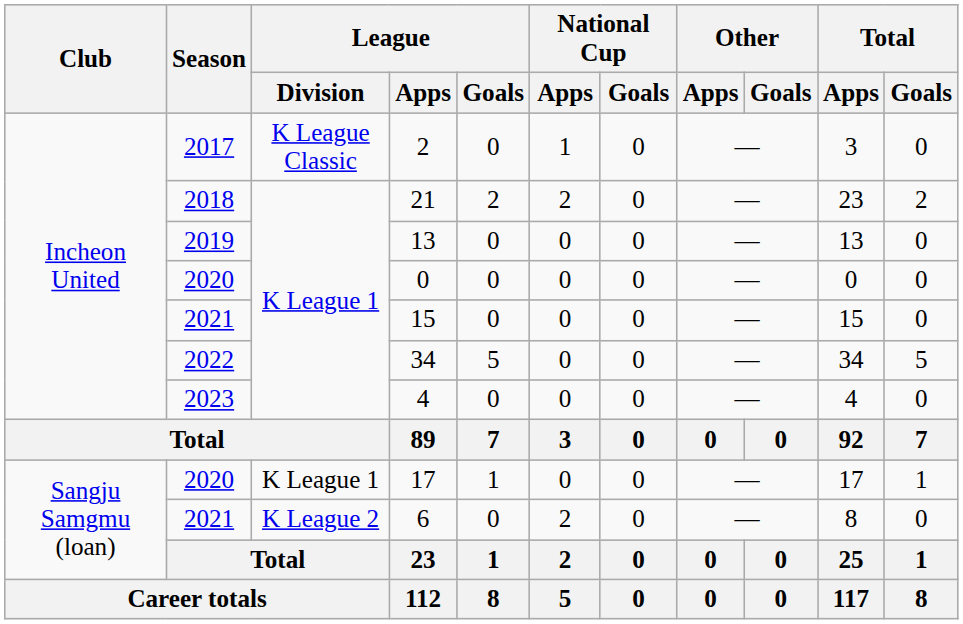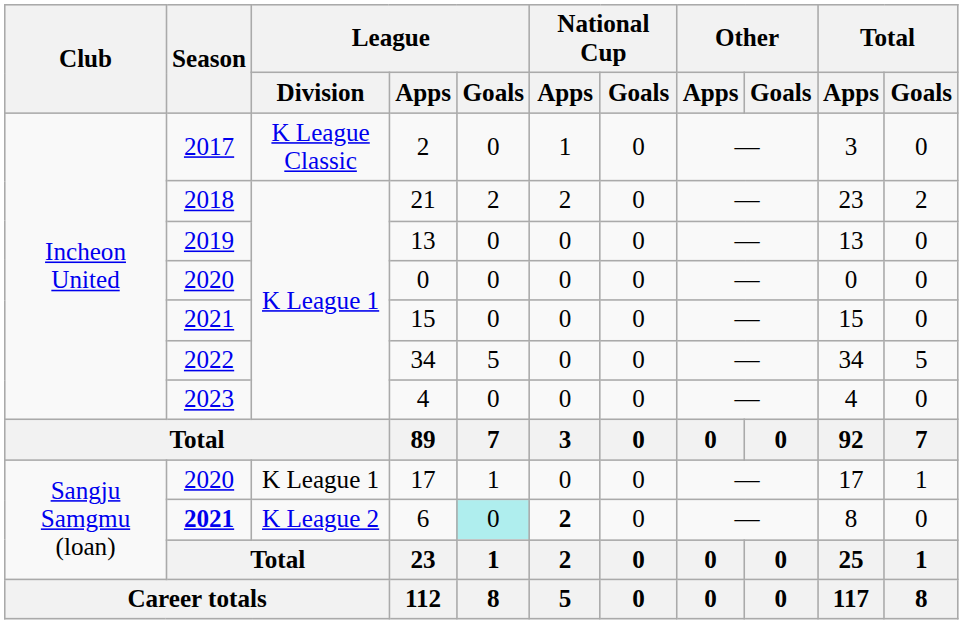(209, 519) normal -> (209, 519) bold
(493, 519) no background -> (493, 519) paleturquoise background
(565, 519) normal -> (565, 519) bold
